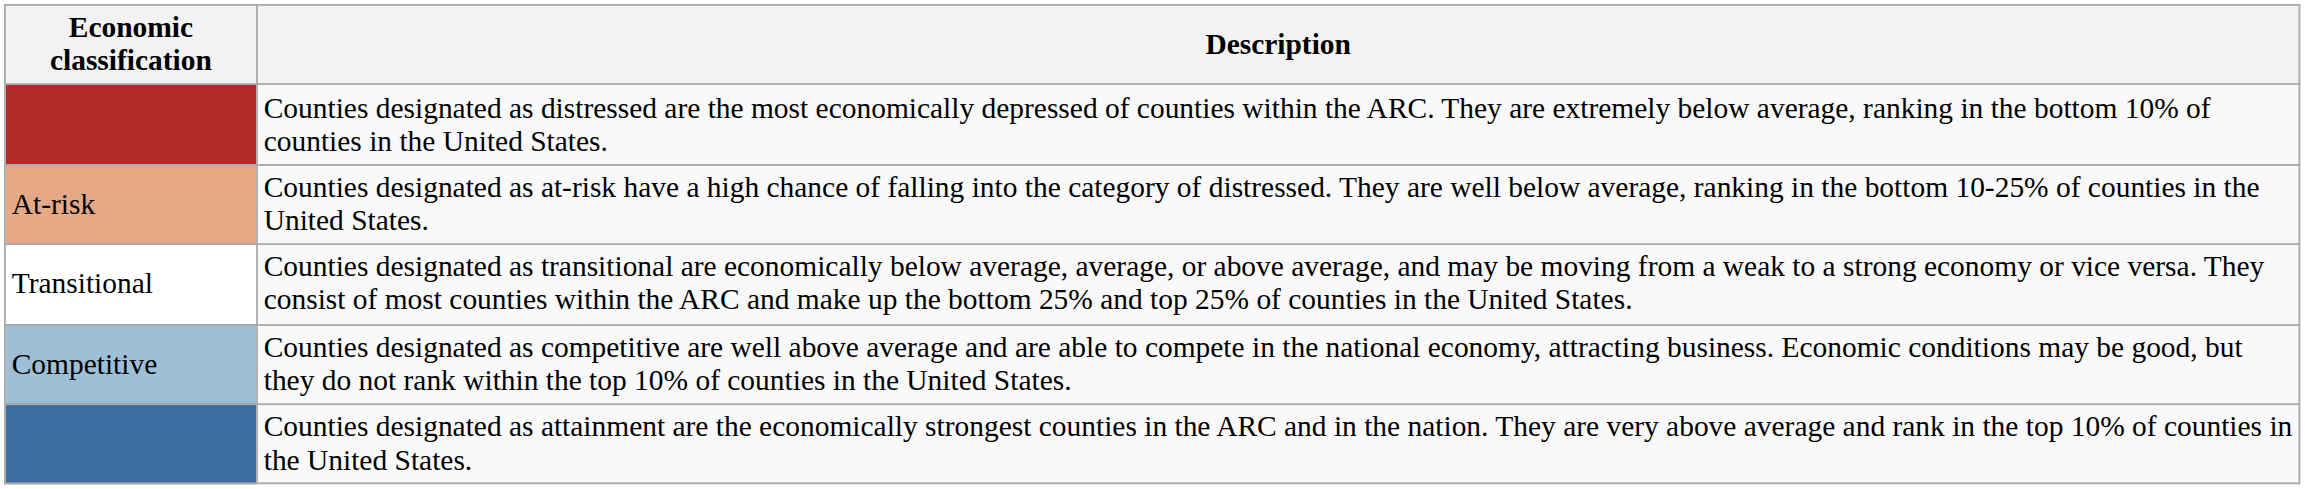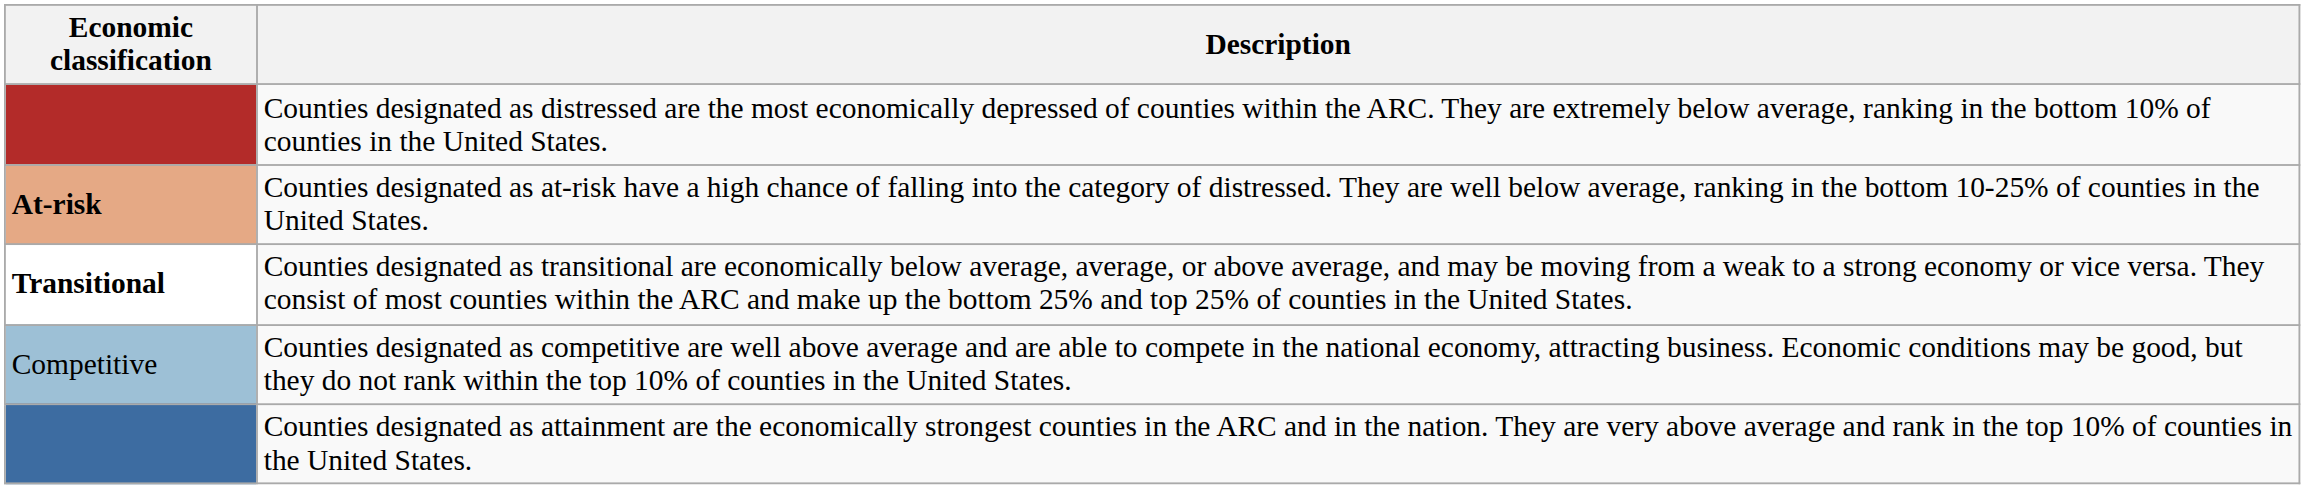(53, 204) normal -> (57, 204) bold
(82, 283) normal -> (88, 283) bold
